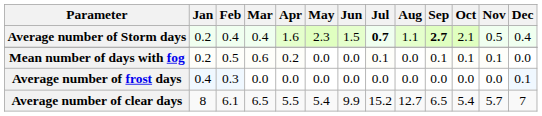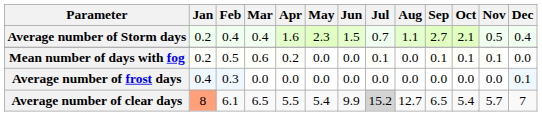(380, 36) bold -> (380, 36) normal
(439, 36) bold -> (439, 36) normal
(203, 100) no background -> (203, 100) lightsalmon background
(380, 100) no background -> (380, 100) lightgrey background
